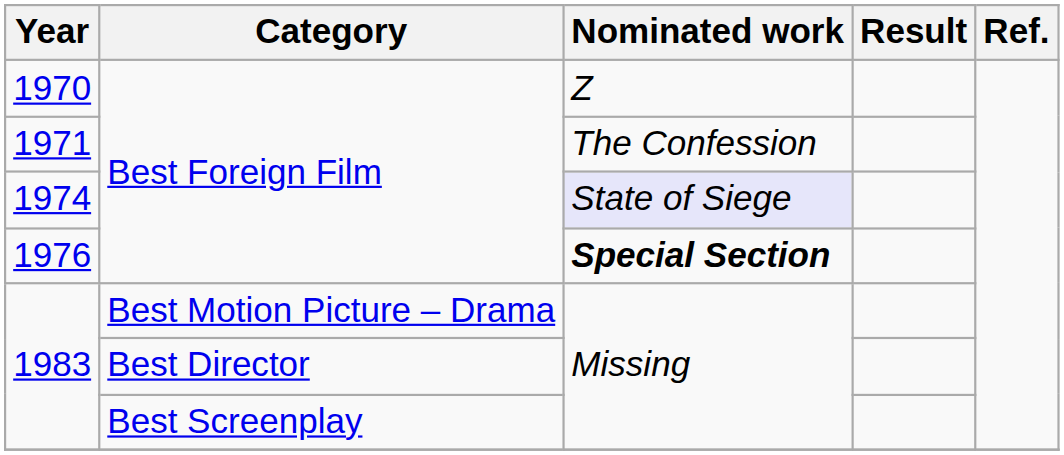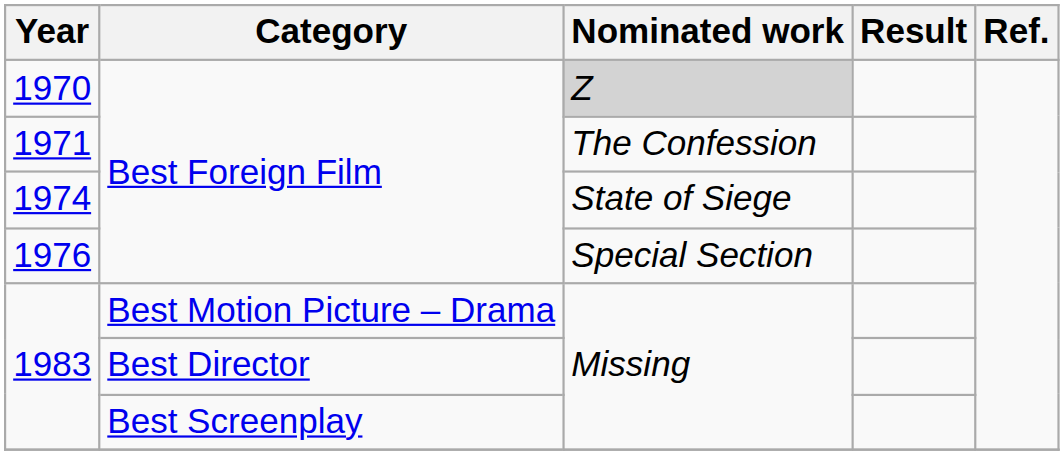(582, 87) no background -> (582, 87) lightgrey background
(681, 198) lavender background -> (681, 198) no background
(701, 254) bold -> (692, 254) normal
